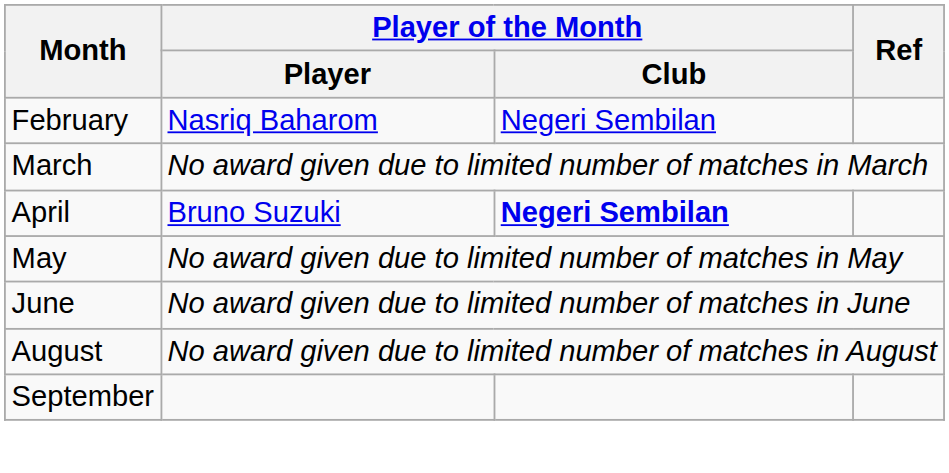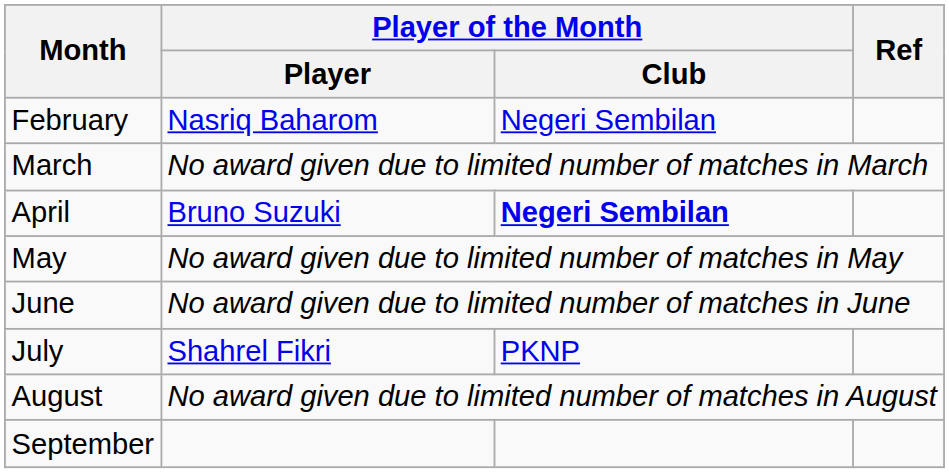+ row: (38, 350)
